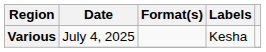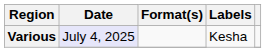(99, 36) no background -> (99, 36) lavender background
